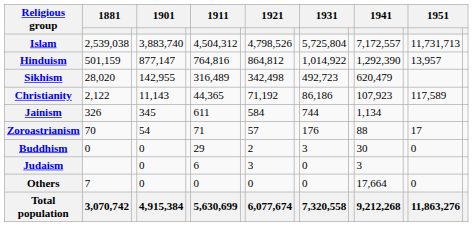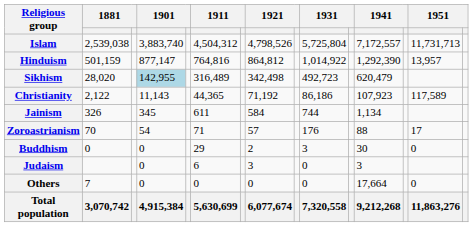(157, 78) no background -> (157, 78) lightblue background
